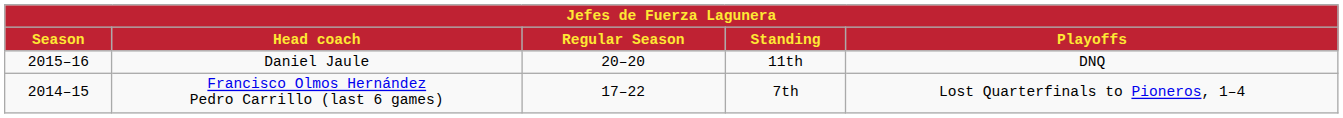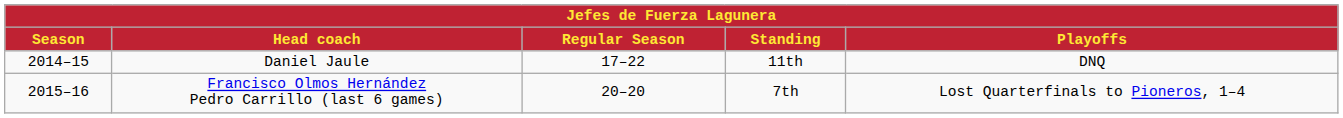(58, 62) 2015–16 -> (58, 62) 2014–15
(623, 62) 20–20 -> (623, 62) 17–22
(58, 93) 2014–15 -> (58, 93) 2015–16
(623, 93) 17–22 -> (623, 93) 20–20
